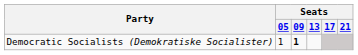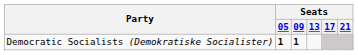(280, 42) normal -> (280, 42) bold
